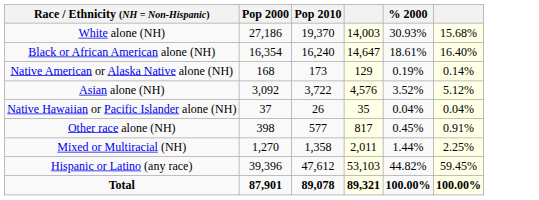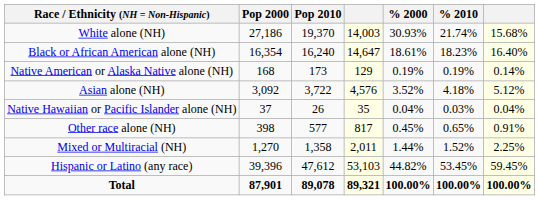+ column: (459, 14)
